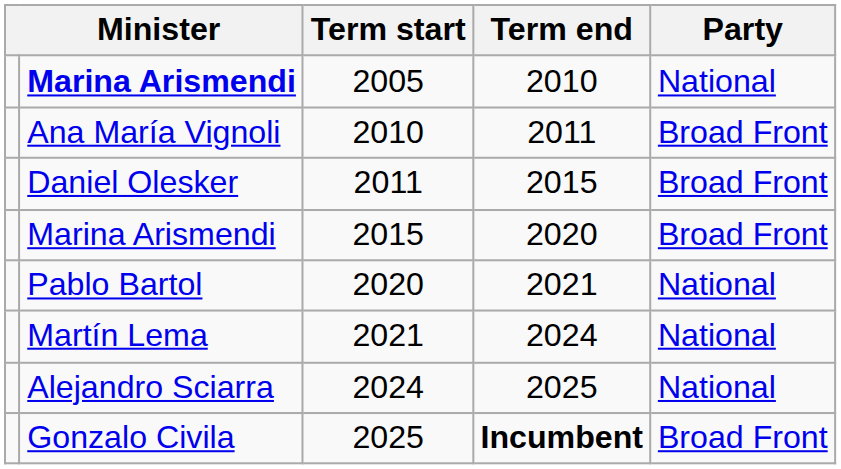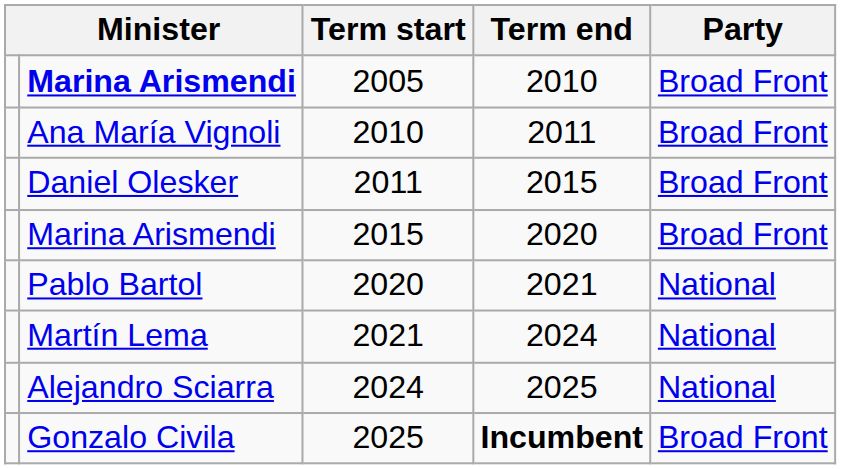(717, 81) National -> (743, 81) Broad Front
